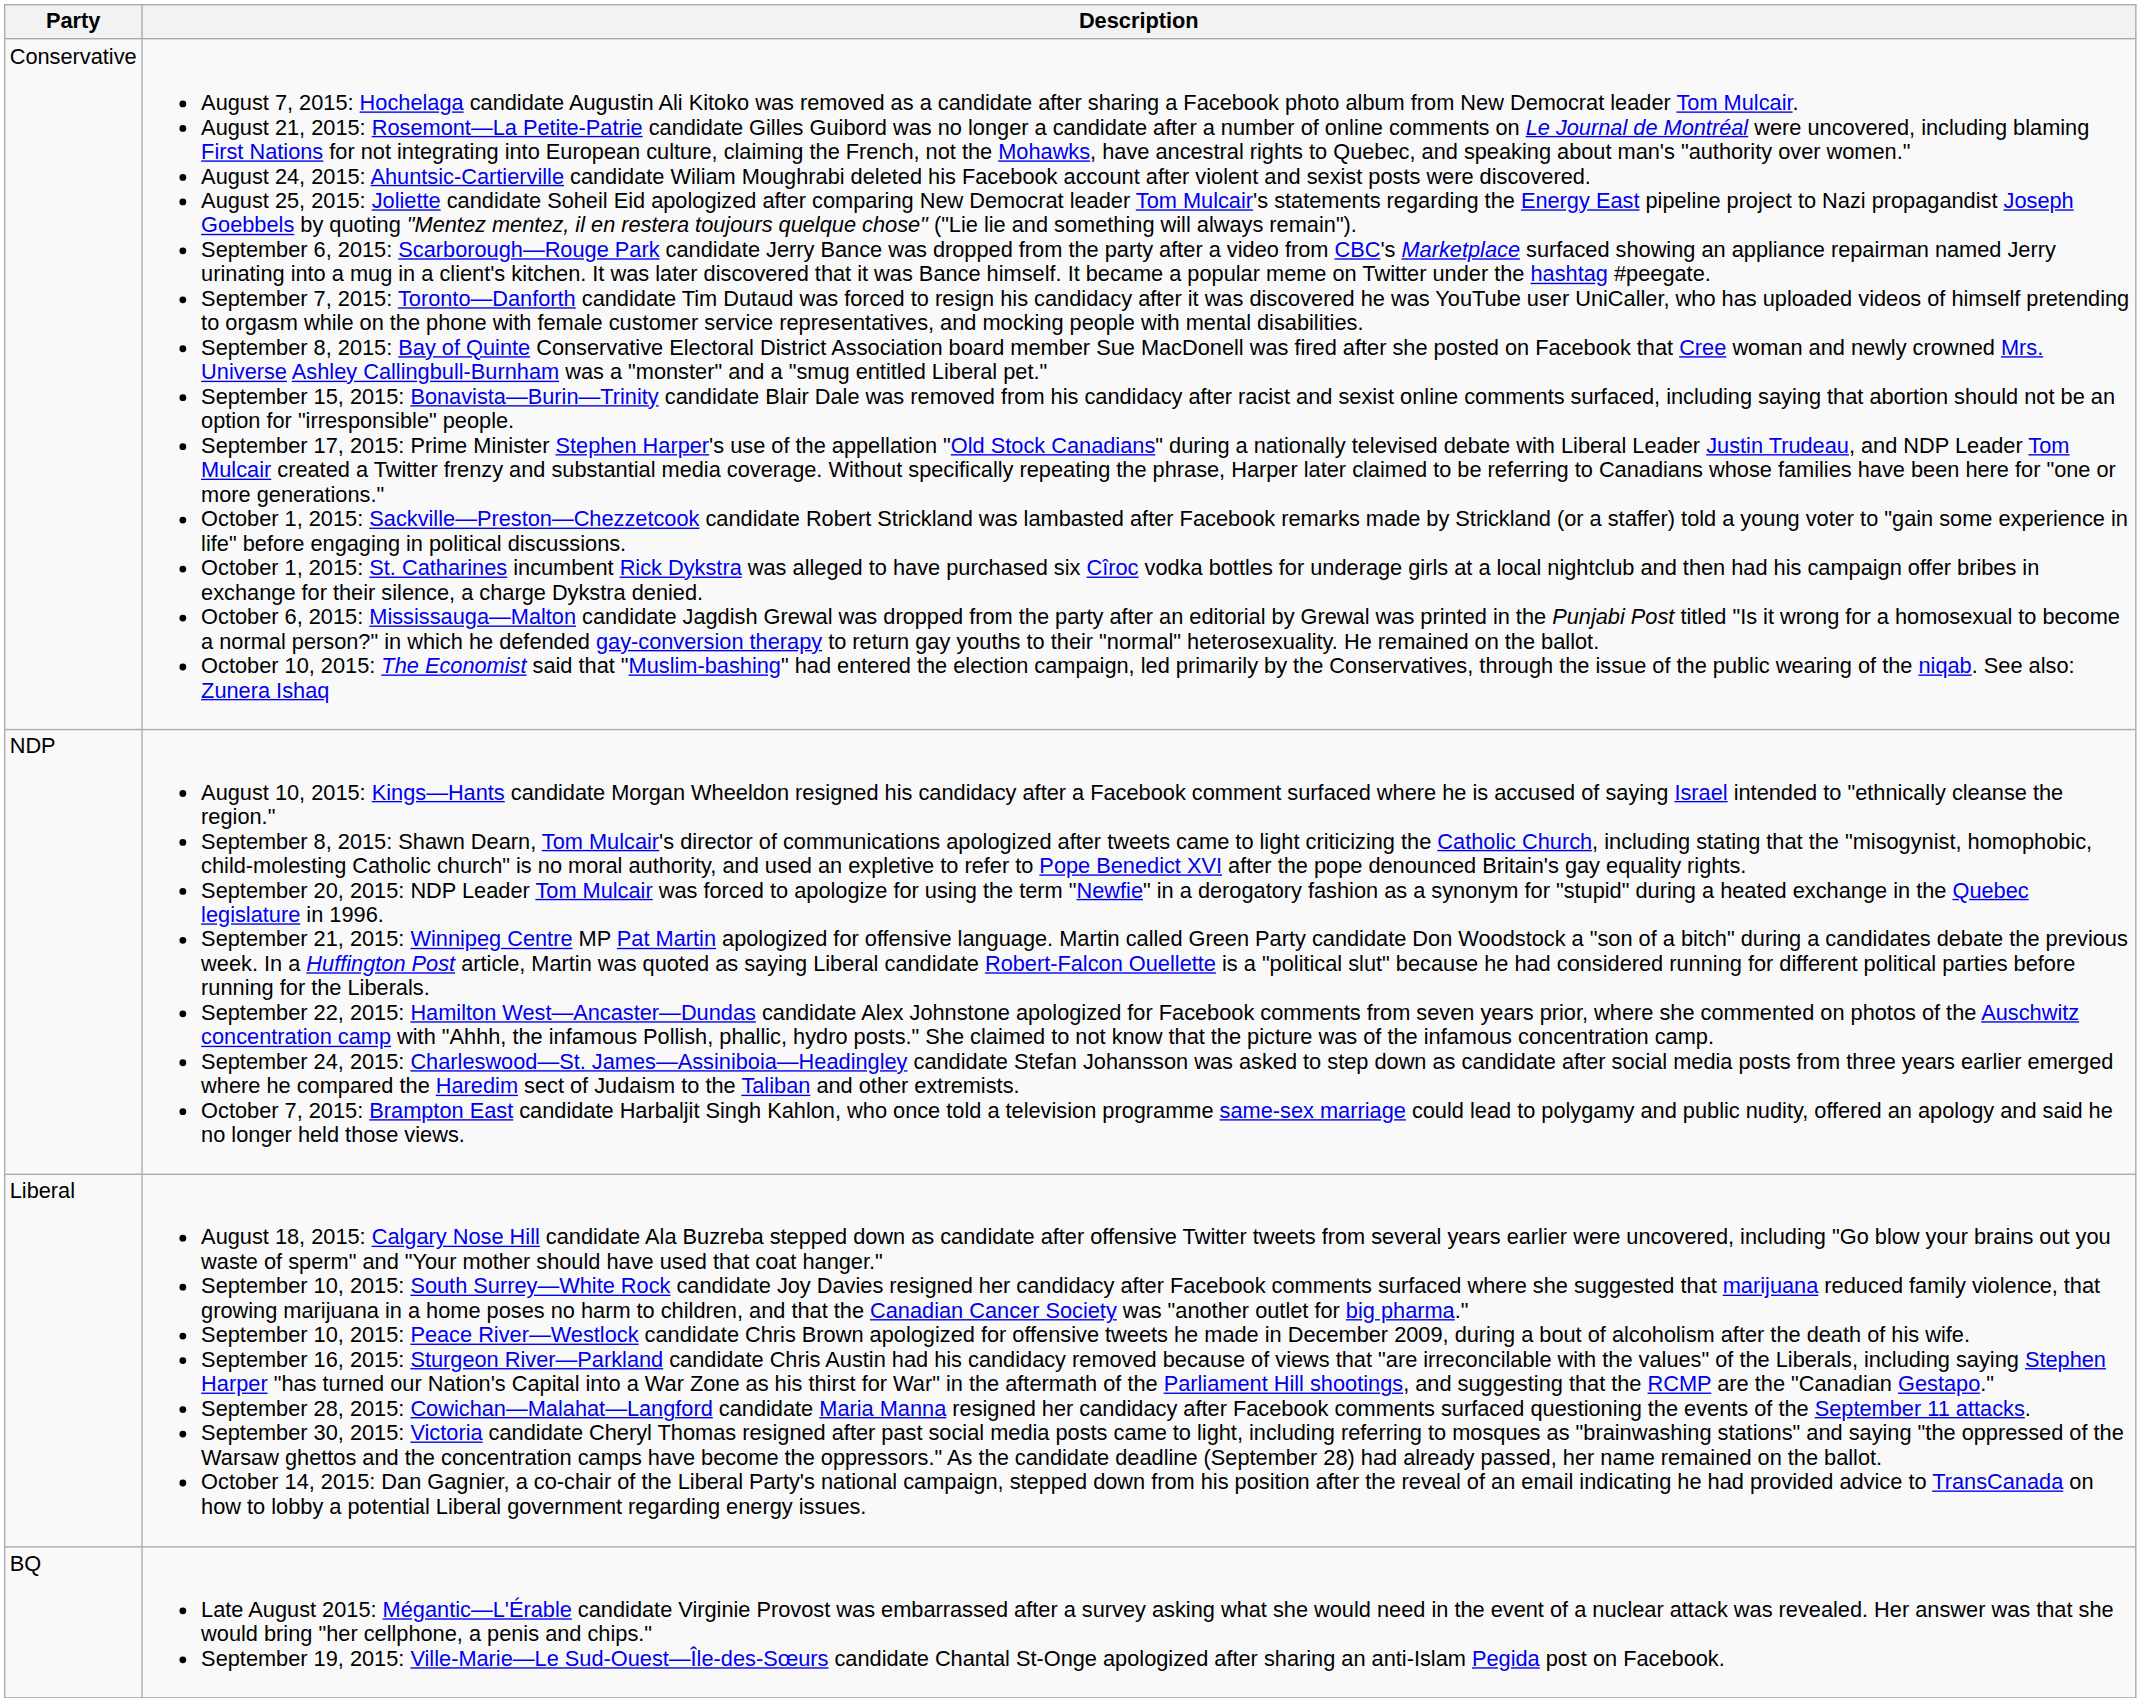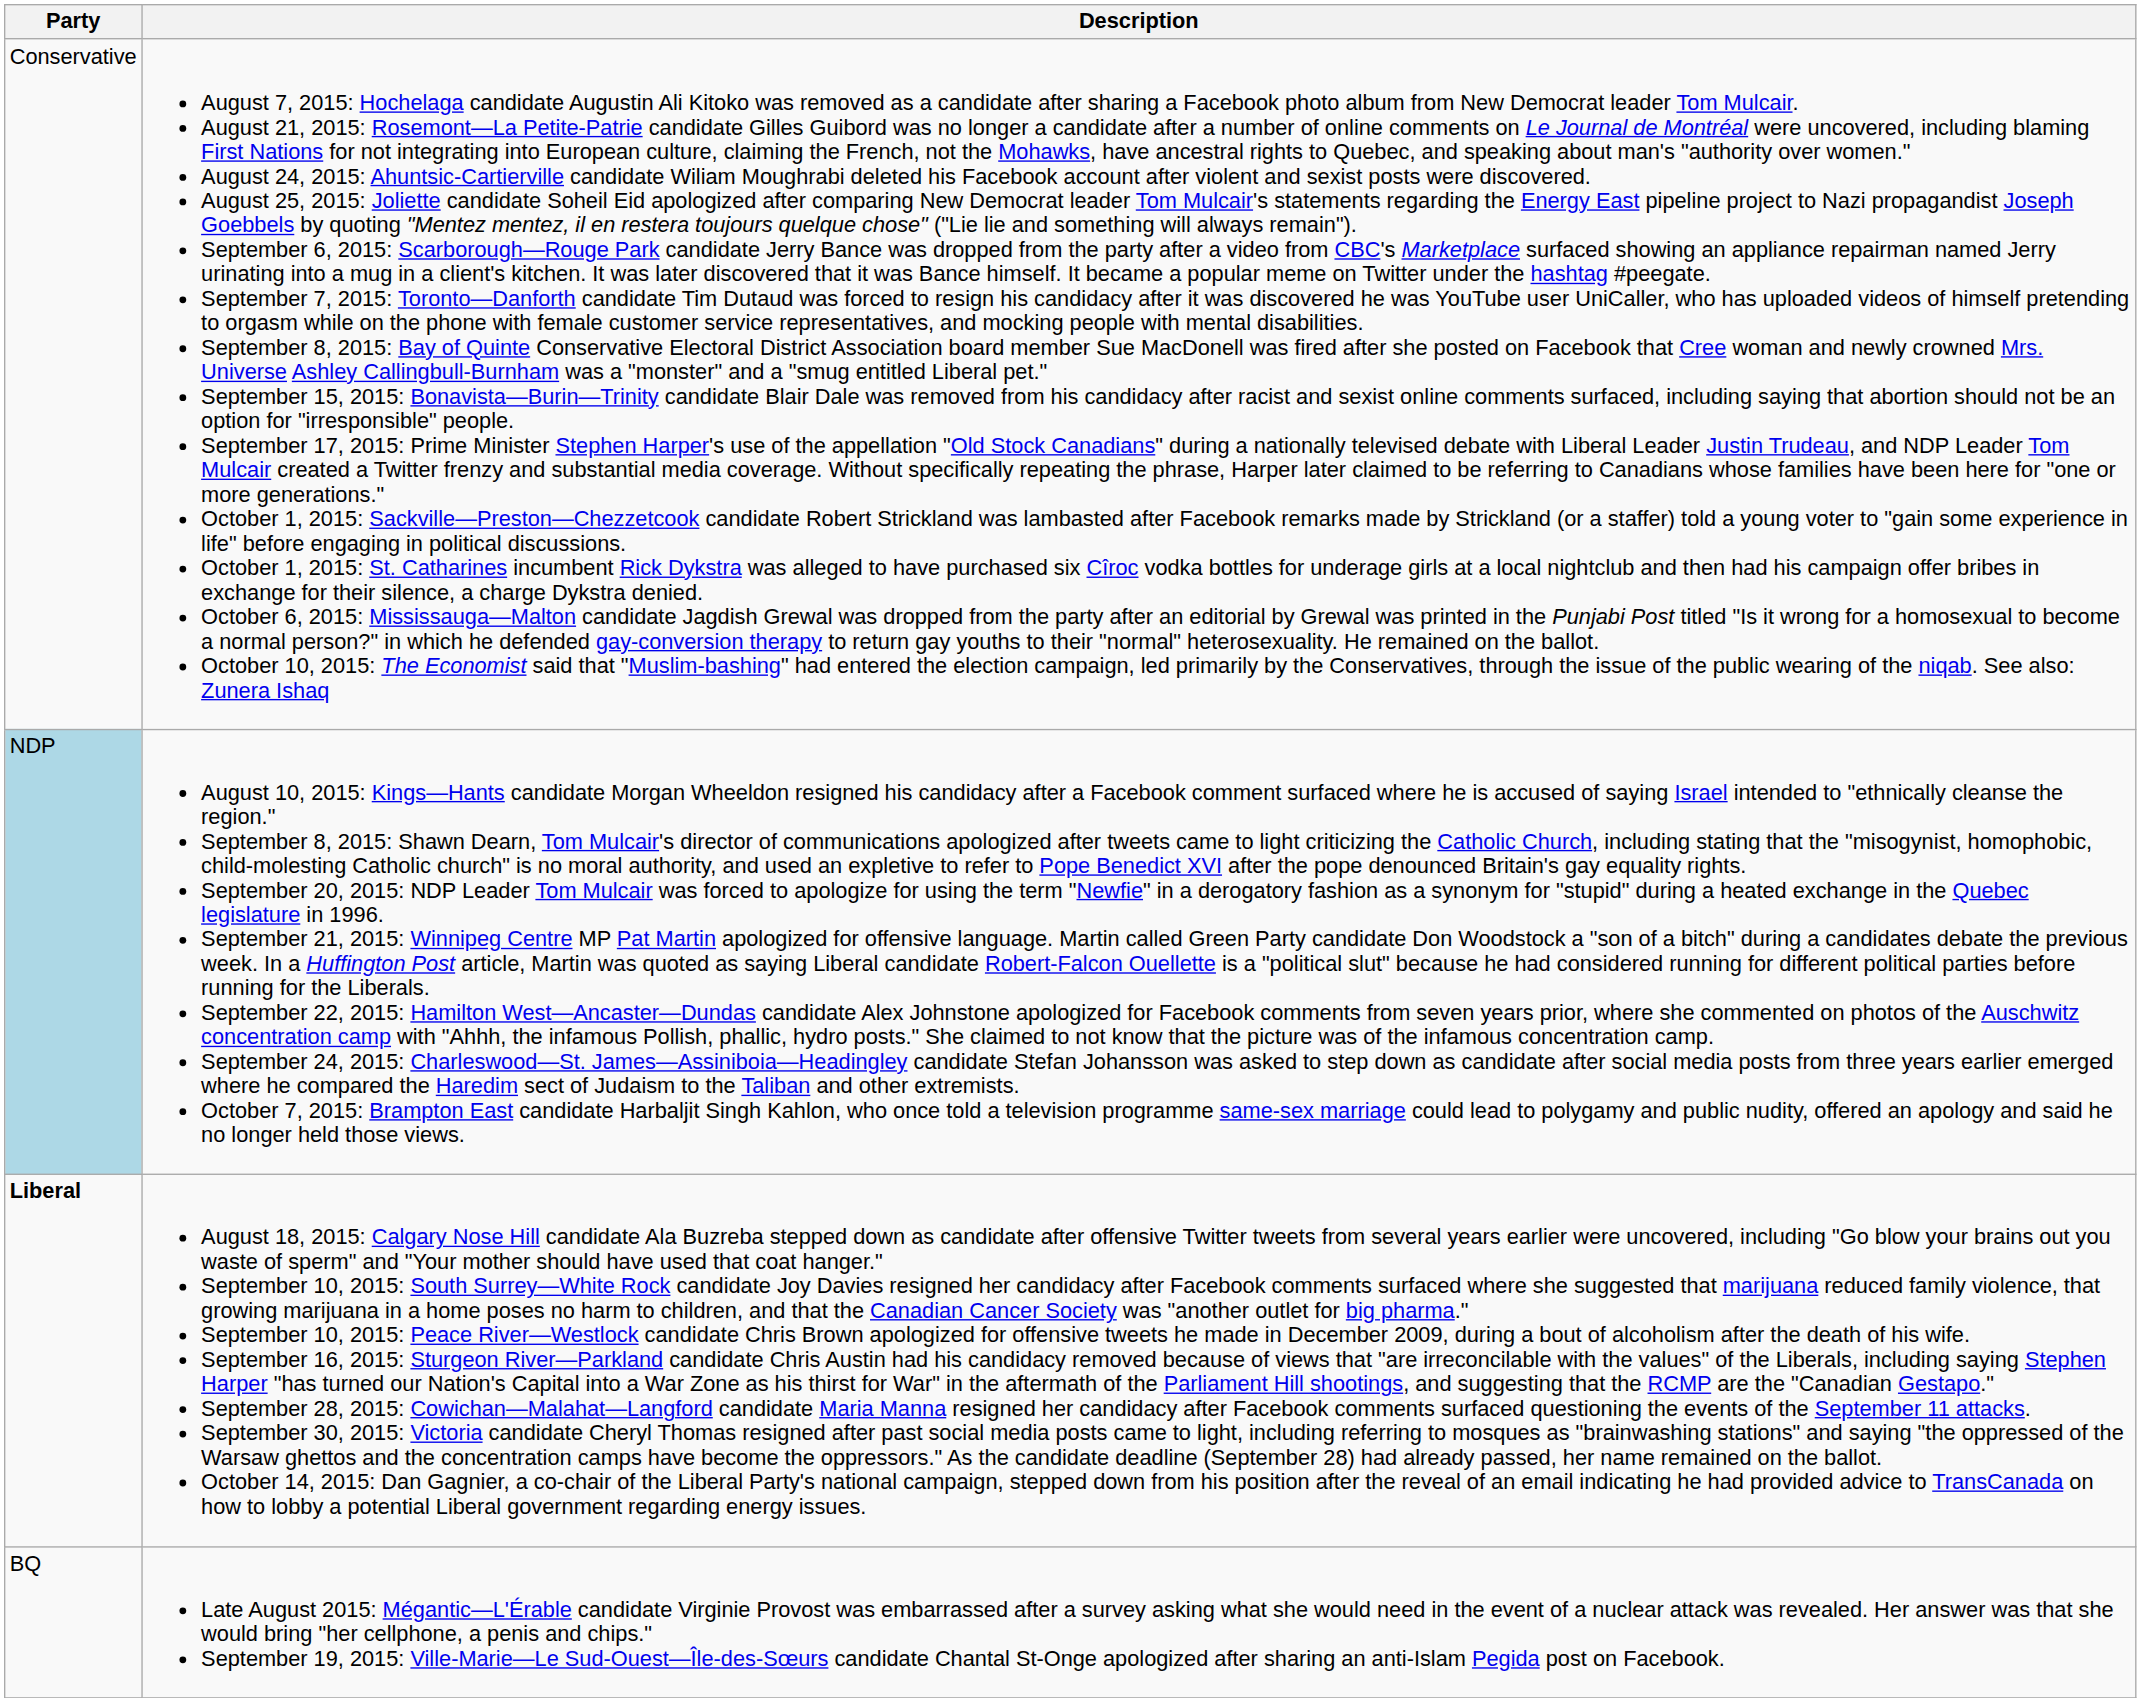(33, 746) no background -> (33, 746) lightblue background
(42, 1191) normal -> (45, 1191) bold
